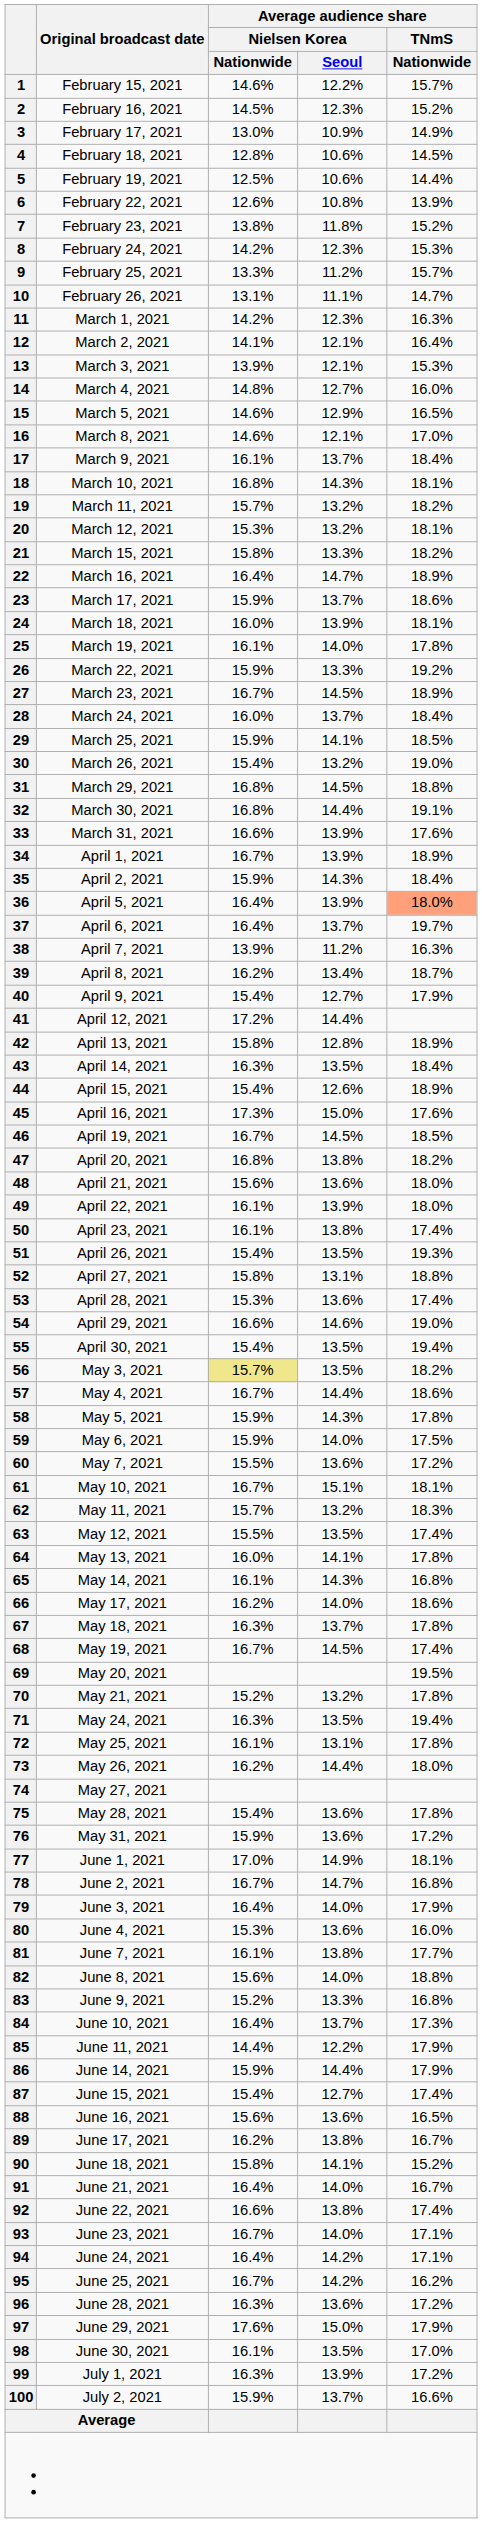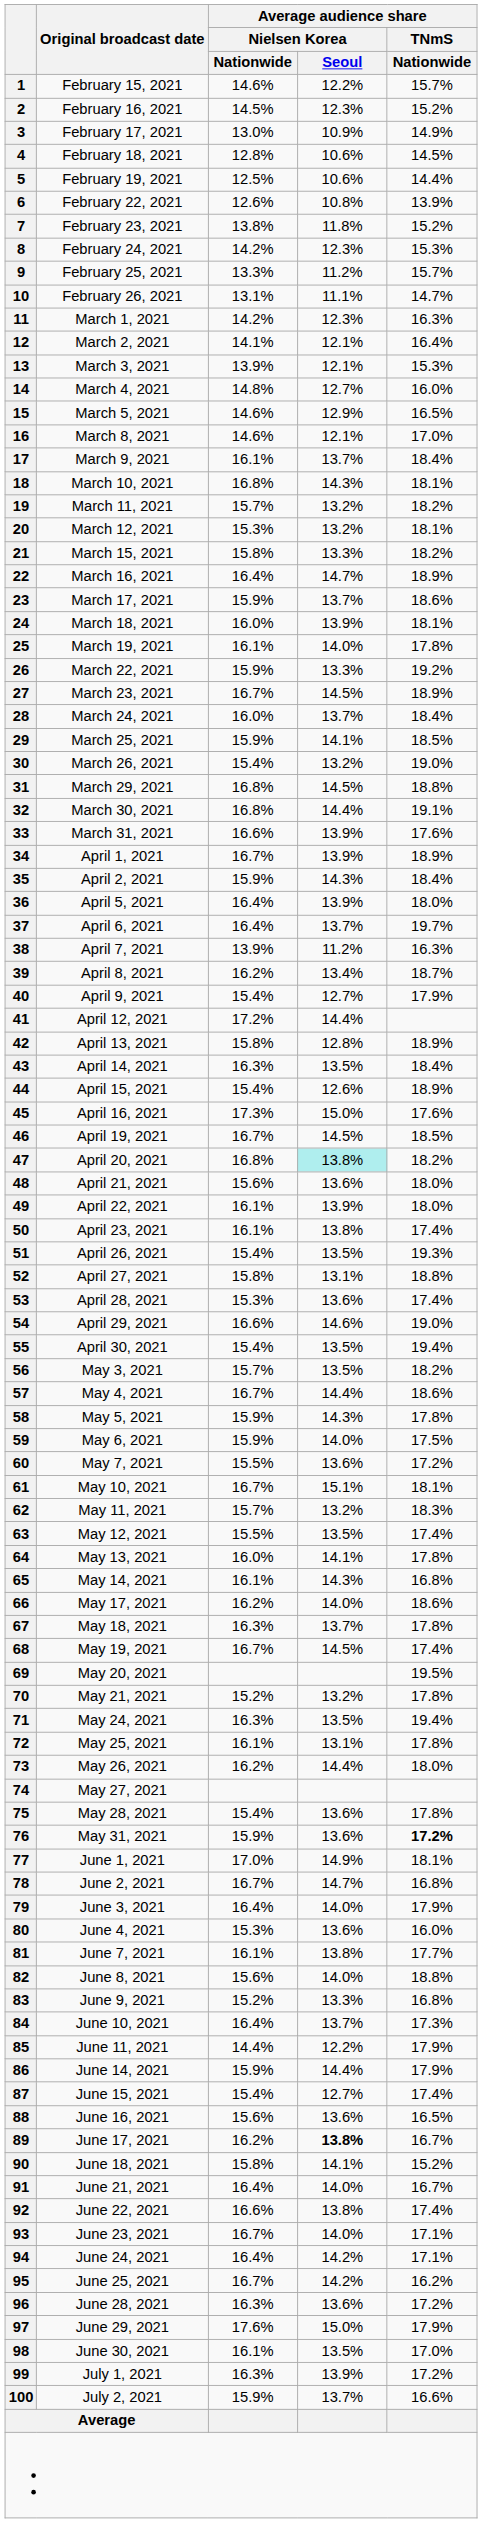(432, 903) lightsalmon background -> (432, 903) no background
(342, 1160) no background -> (342, 1160) paleturquoise background
(253, 1370) khaki background -> (253, 1370) no background
(432, 1837) normal -> (432, 1837) bold
(342, 2140) normal -> (342, 2140) bold
